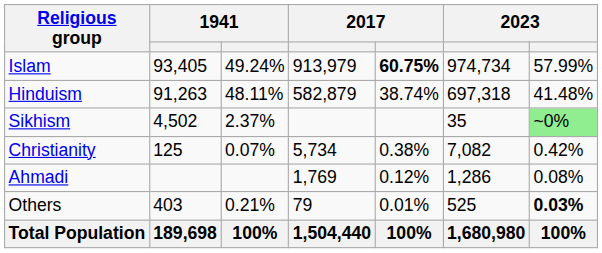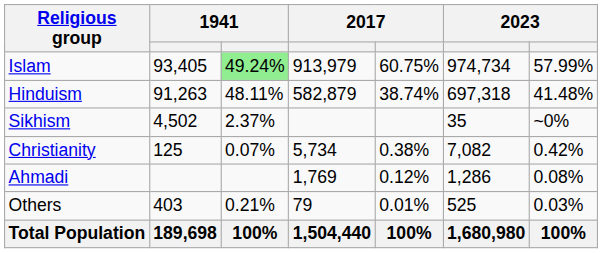(255, 66) no background -> (255, 66) lightgreen background
(409, 66) bold -> (409, 66) normal
(551, 121) lightgreen background -> (551, 121) no background
(558, 205) bold -> (558, 205) normal
